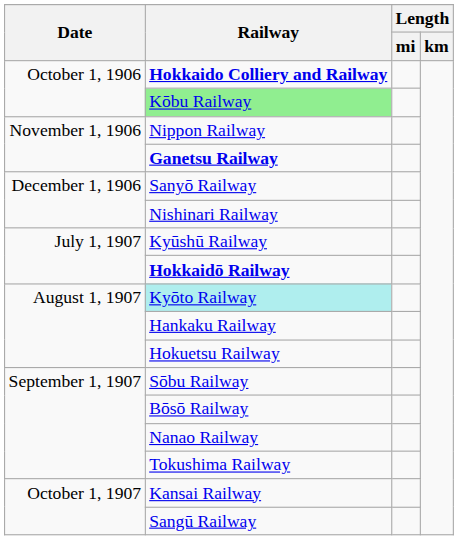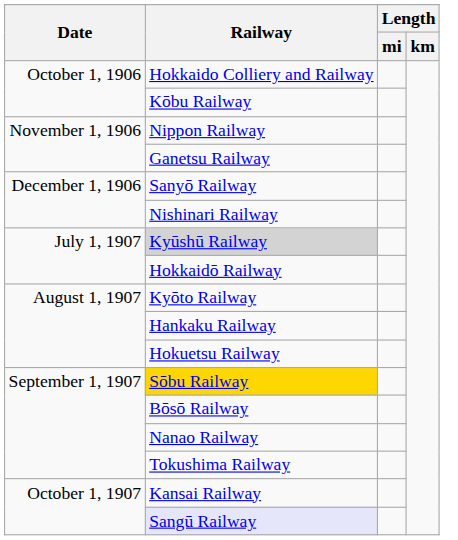(268, 74) bold -> (261, 74) normal
(200, 102) lightgreen background -> (200, 102) no background
(213, 158) bold -> (210, 158) normal
(208, 241) no background -> (208, 241) lightgrey background
(219, 269) bold -> (215, 269) normal
(203, 297) paleturquoise background -> (203, 297) no background
(199, 381) no background -> (199, 381) gold background
(203, 520) no background -> (203, 520) lavender background
